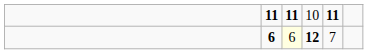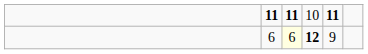(272, 37) bold -> (272, 37) normal
(333, 37) 7 -> (333, 37) 9
